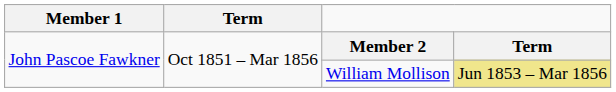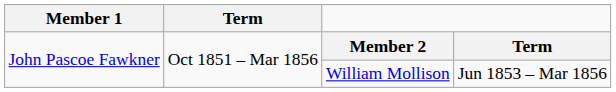(532, 73) khaki background -> (532, 73) no background
